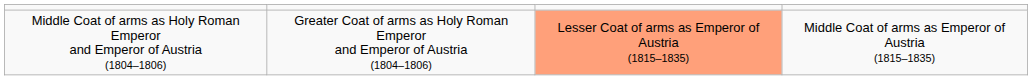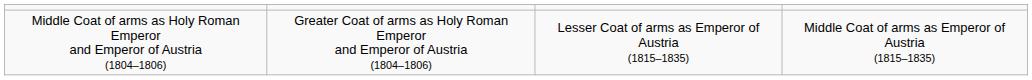(658, 42) lightsalmon background -> (658, 42) no background
